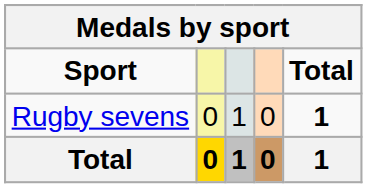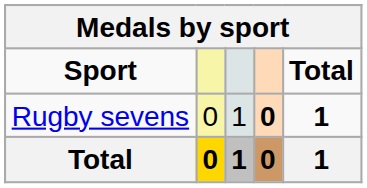(268, 115) normal -> (268, 115) bold
